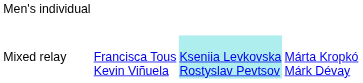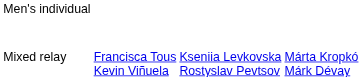(230, 64) paleturquoise background -> (230, 64) no background
